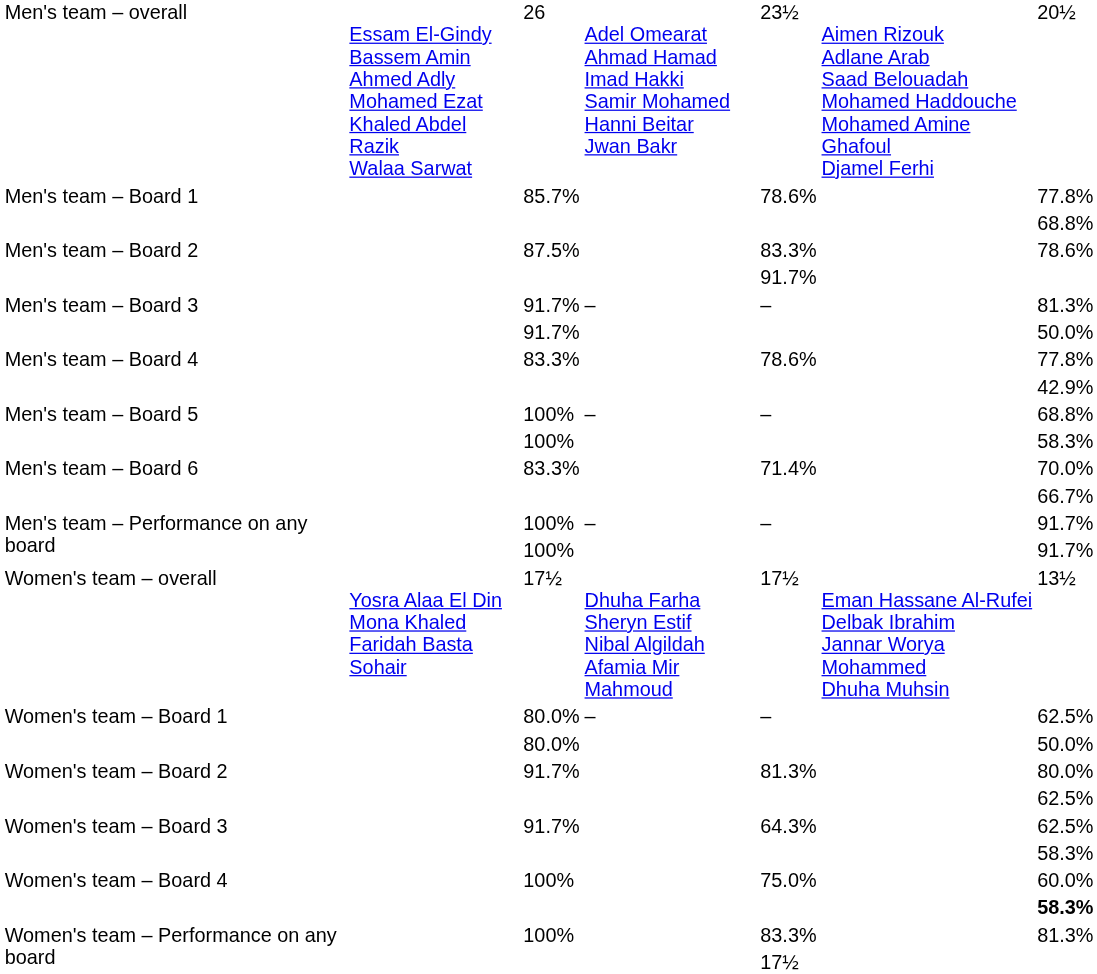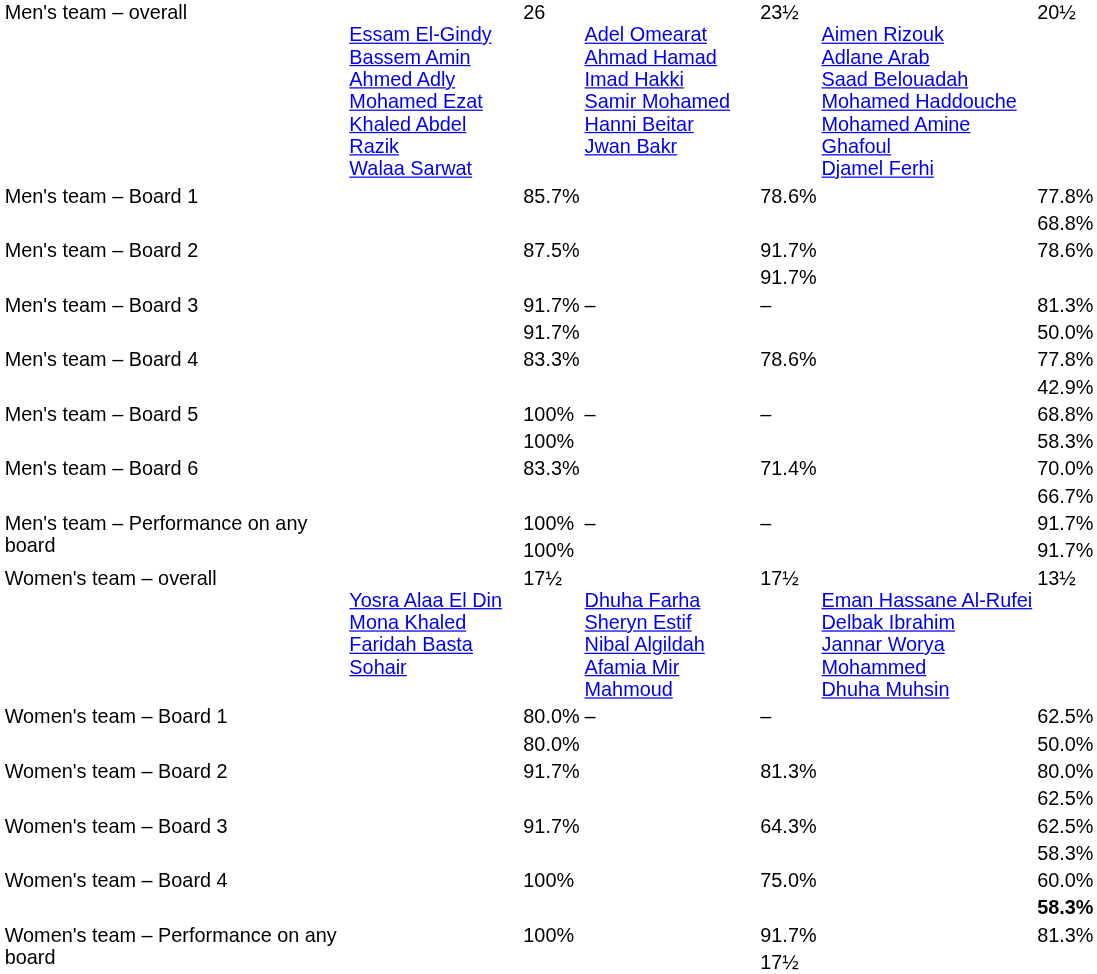(788, 250) 83.3% -> (788, 250) 91.7%
(788, 935) 83.3% -> (788, 935) 91.7%
